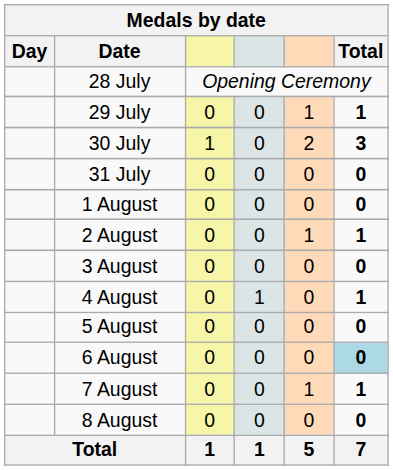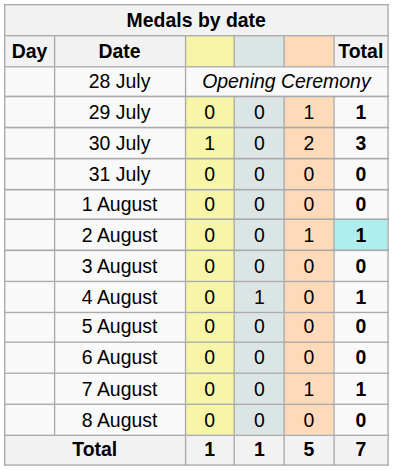(361, 235) no background -> (361, 235) paleturquoise background
(361, 358) lightblue background -> (361, 358) no background
